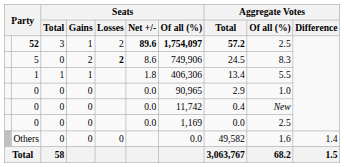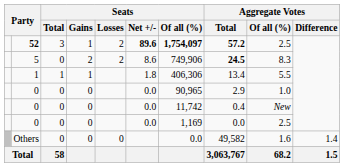(121, 59) bold -> (121, 59) normal
(236, 59) normal -> (236, 59) bold
